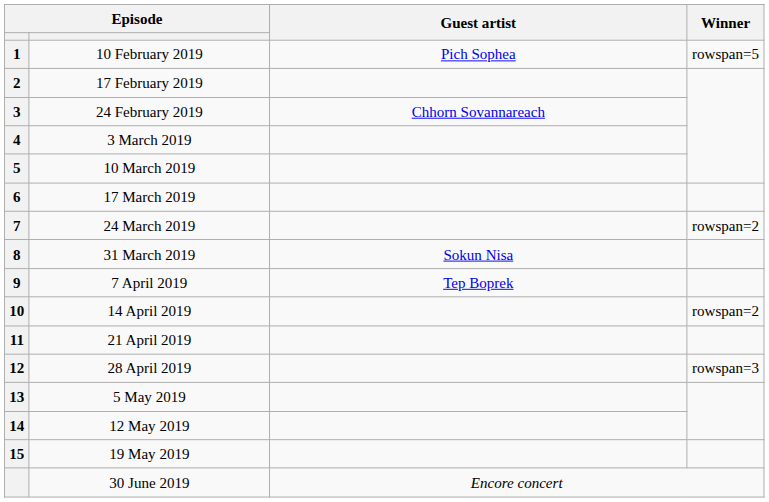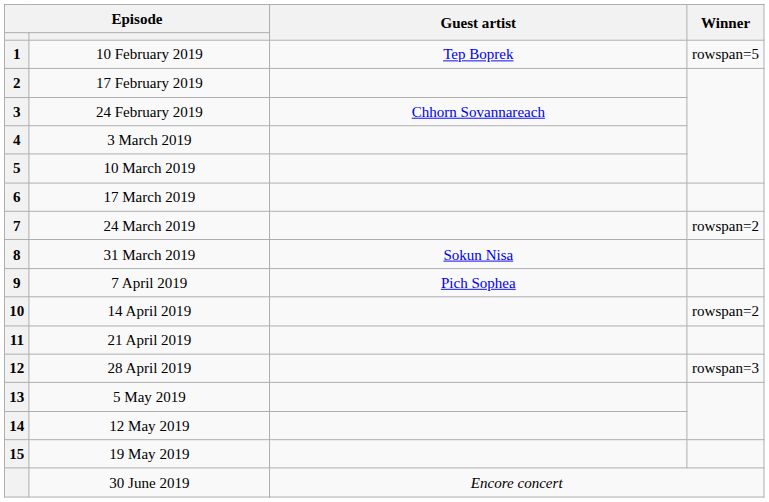(478, 54) Pich Sophea -> (478, 54) Tep Boprek
(478, 283) Tep Boprek -> (478, 283) Pich Sophea
